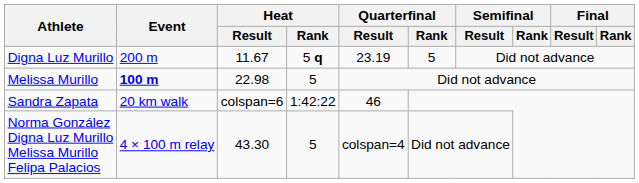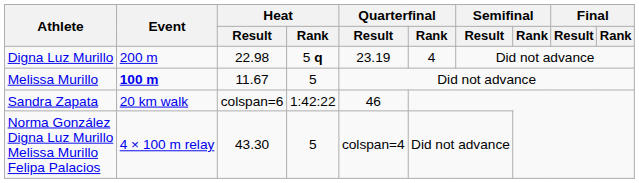(252, 58) 11.67 -> (252, 58) 22.98
(432, 58) 5 -> (432, 58) 4
(252, 79) 22.98 -> (252, 79) 11.67
